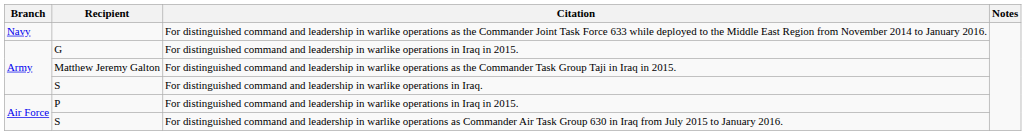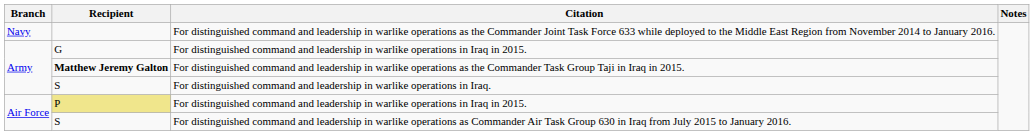(107, 67) normal -> (111, 67) bold
(57, 103) no background -> (57, 103) khaki background
